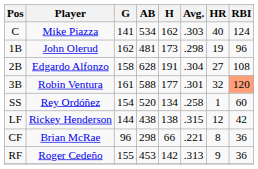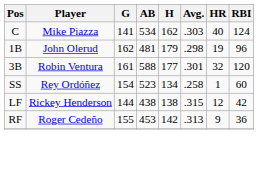(169, 48) 173 -> (169, 48) 179
- row: (15, 66)
(241, 84) lightsalmon background -> (241, 66) no background
(147, 102) 520 -> (147, 84) 523
- row: (15, 137)
